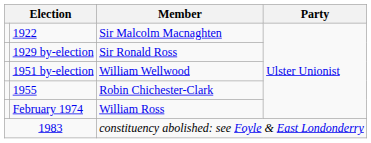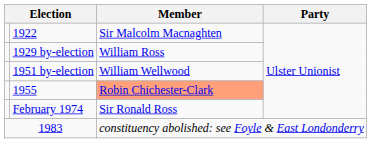(138, 52) Sir Ronald Ross -> (132, 52) William Ross
(156, 90) no background -> (156, 90) lightsalmon background
(132, 109) William Ross -> (138, 109) Sir Ronald Ross
